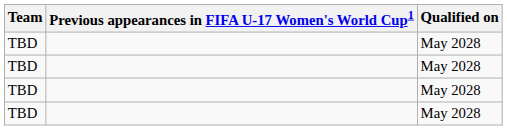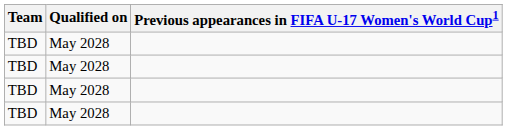columns swapped: (460, 18) <-> (232, 18)
